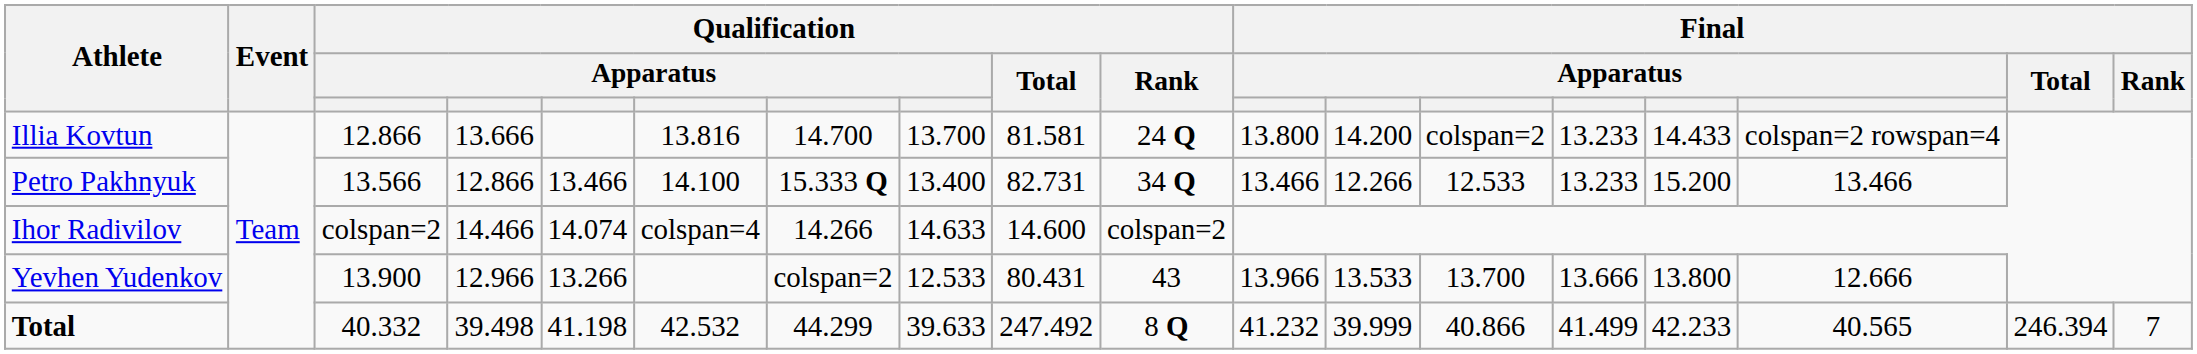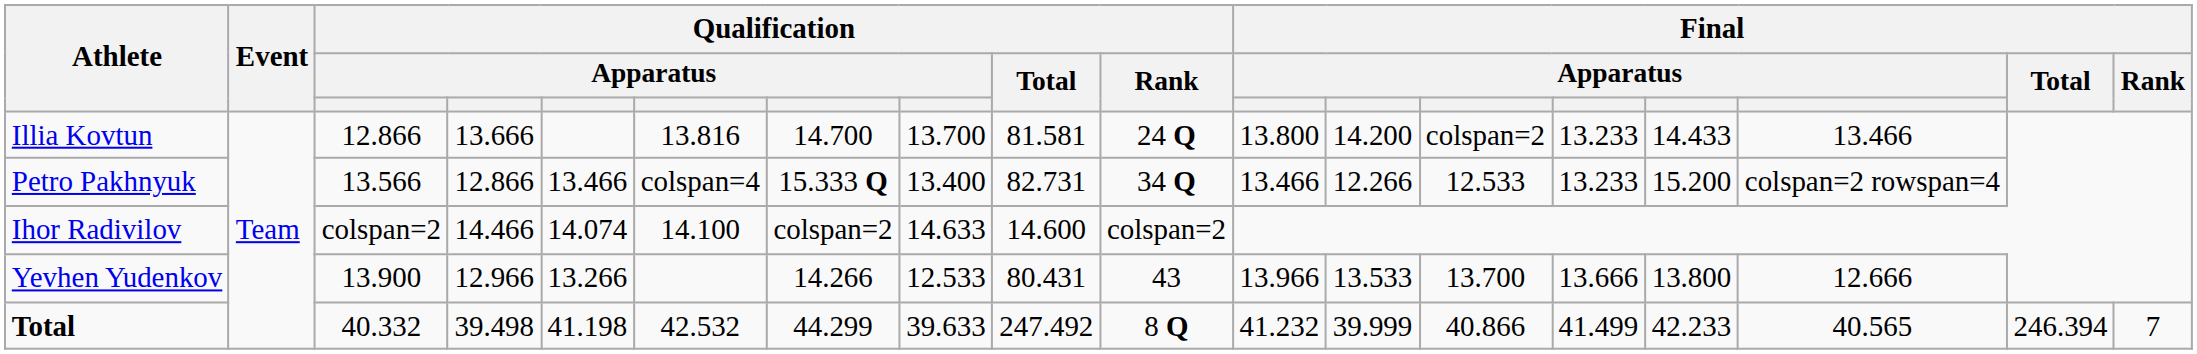(1872, 134) colspan=2 rowspan=4 -> (1872, 134) 13.466
(700, 182) 14.100 -> (700, 182) colspan=4
(1872, 182) 13.466 -> (1872, 182) colspan=2 rowspan=4
(700, 230) colspan=4 -> (700, 230) 14.100
(833, 230) 14.266 -> (833, 230) colspan=2
(833, 277) colspan=2 -> (833, 277) 14.266
